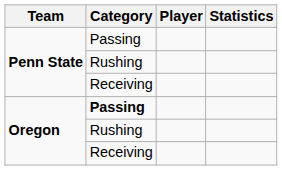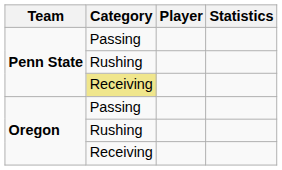(121, 84) no background -> (121, 84) khaki background
(117, 107) bold -> (115, 107) normal
